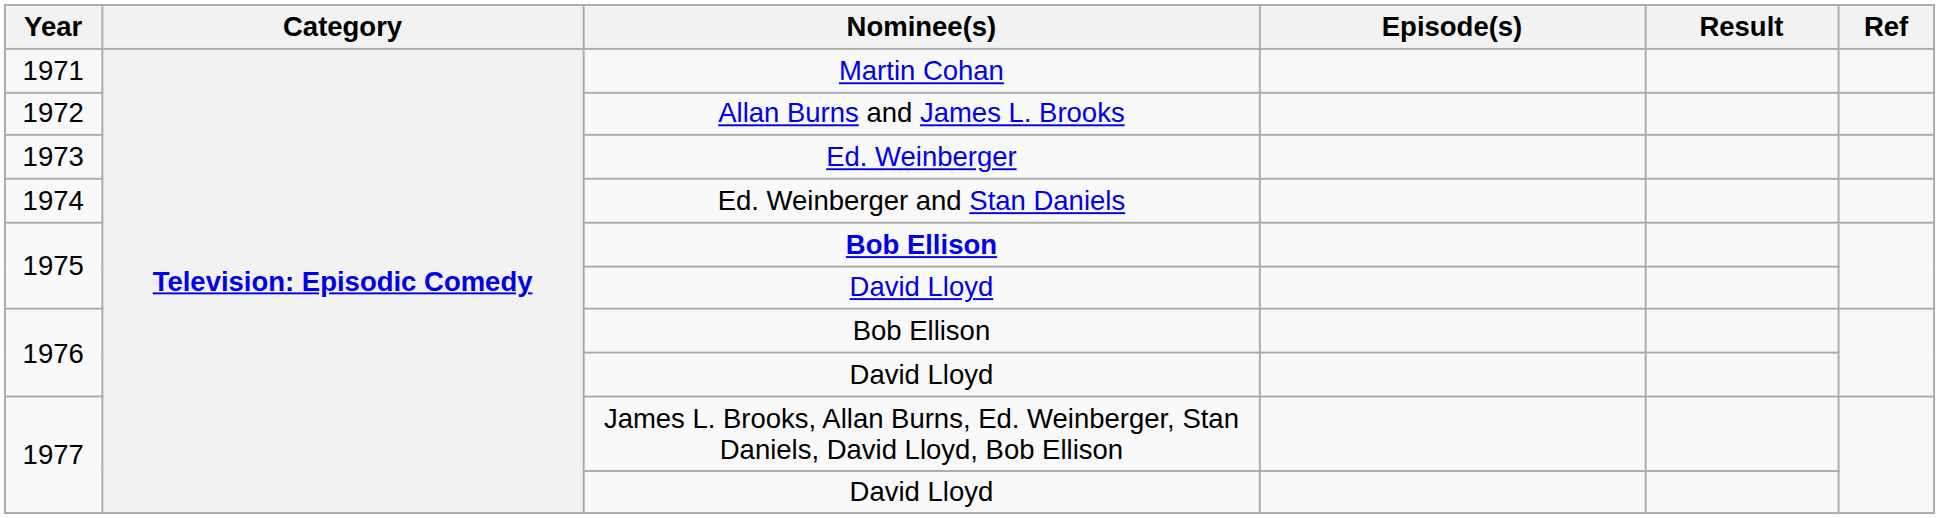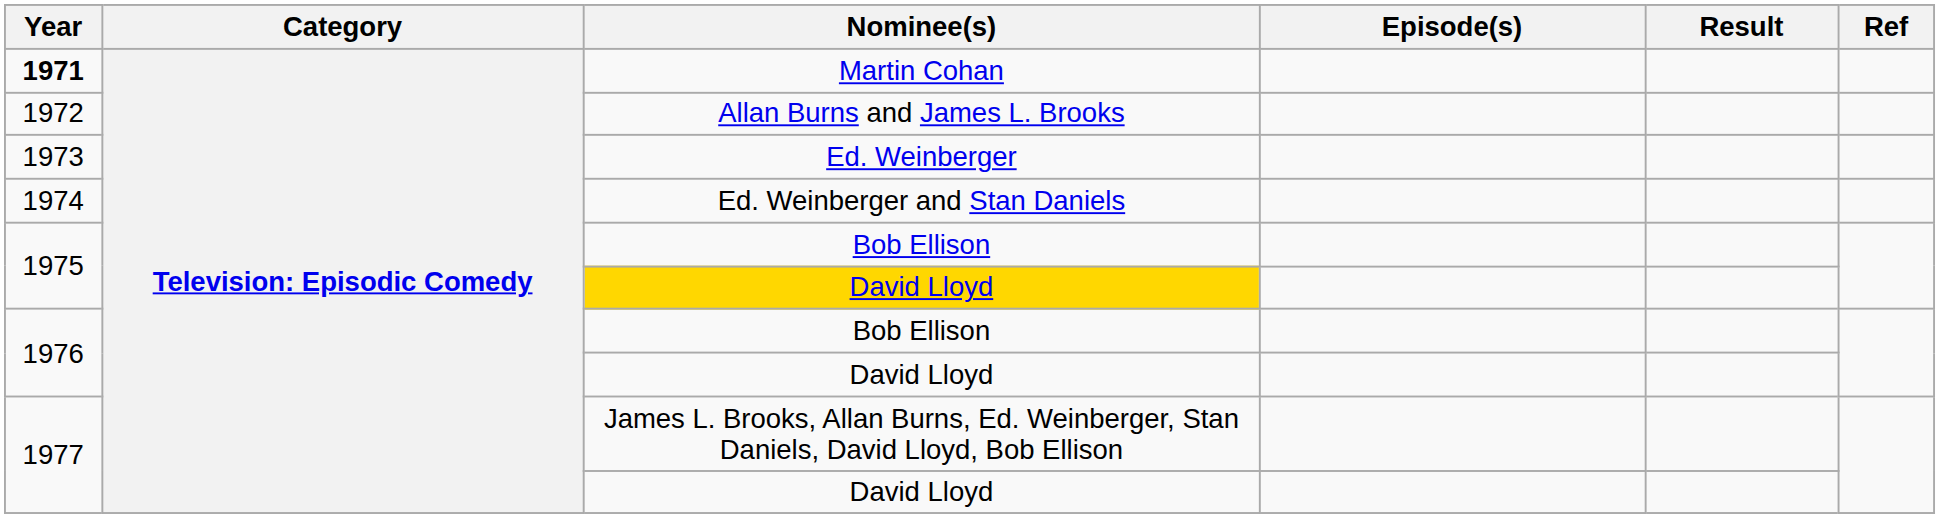(53, 71) normal -> (53, 71) bold
(921, 244) bold -> (921, 244) normal
(921, 288) no background -> (921, 288) gold background
